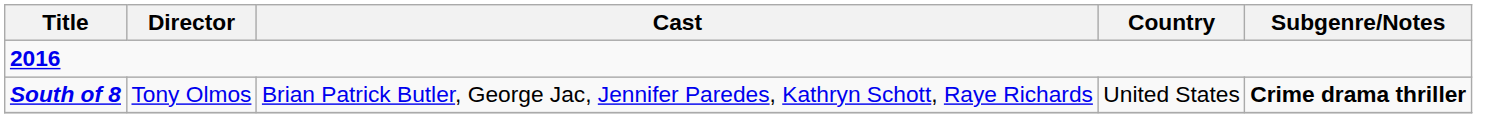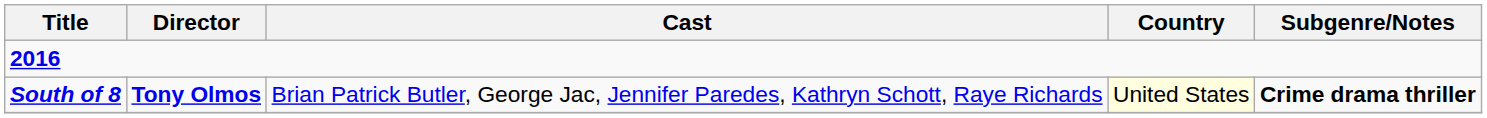(191, 94) normal -> (196, 94) bold
(1172, 94) no background -> (1181, 94) lightyellow background
